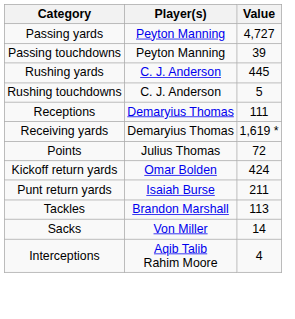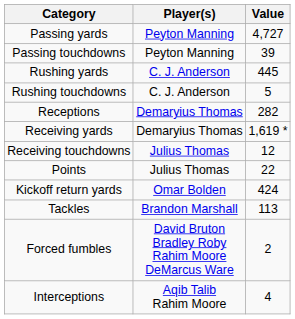(259, 111) 111 -> (268, 111) 282
+ row: (69, 151)
(259, 151) 72 -> (268, 170) 22
- row: (64, 190)
- row: (64, 229)
+ row: (69, 249)
